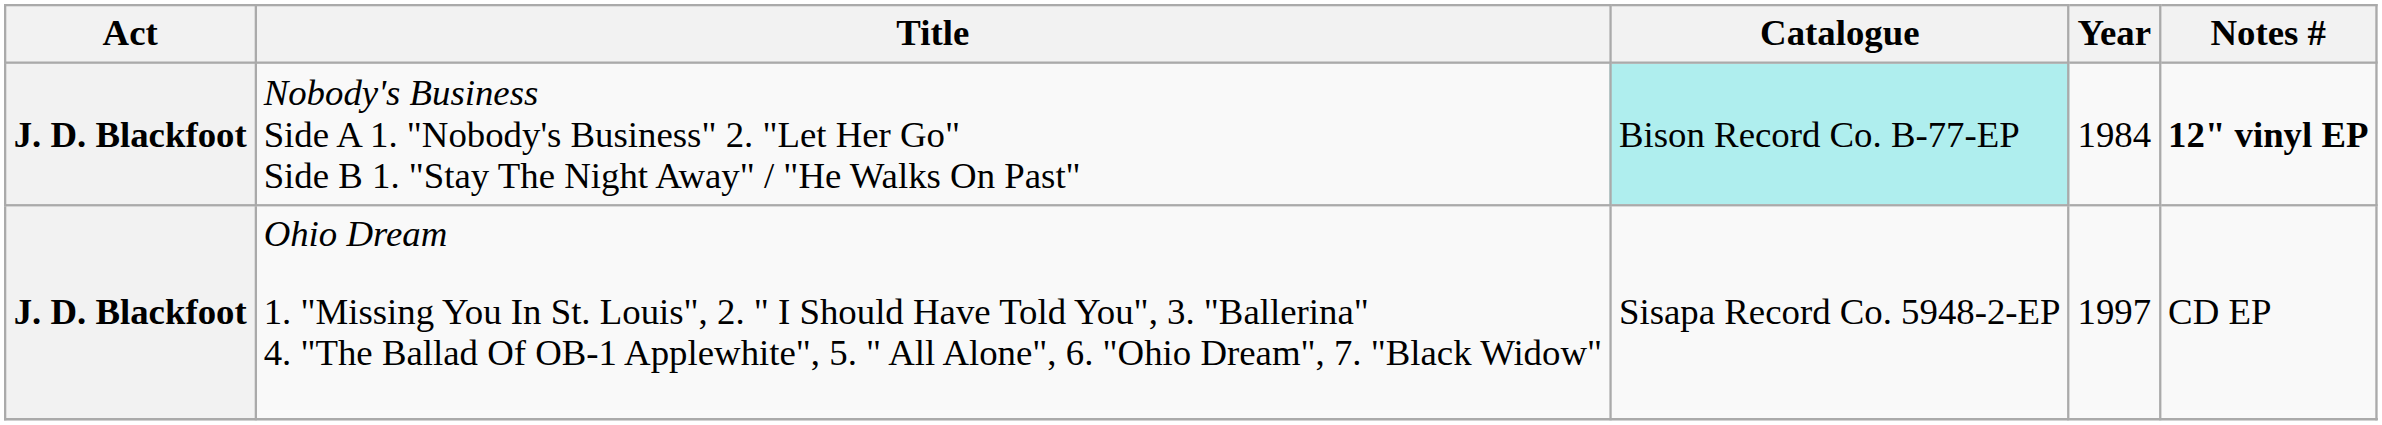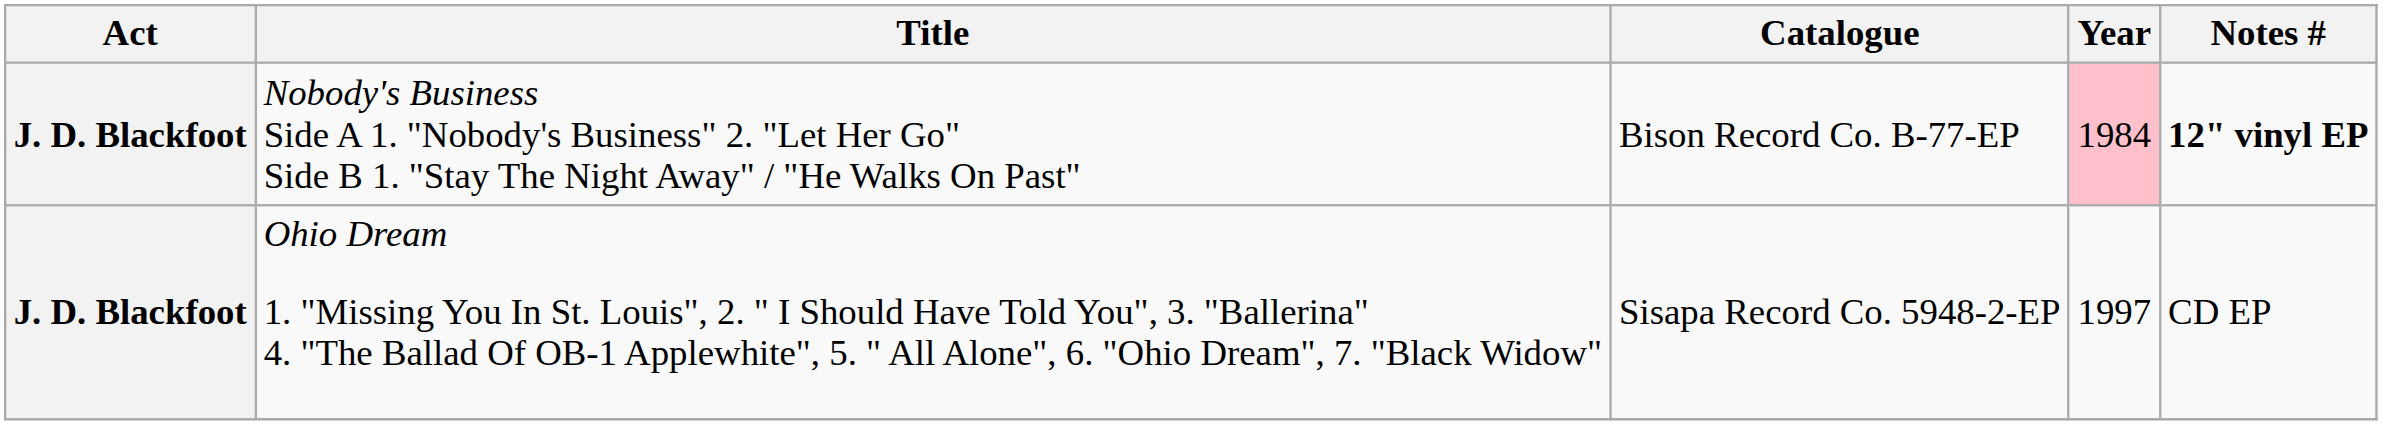(1819, 133) paleturquoise background -> (1819, 133) no background
(2114, 133) no background -> (2114, 133) pink background
